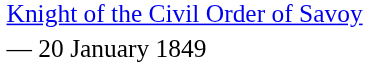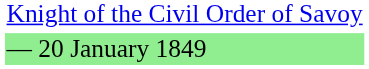(107, 48) no background -> (107, 48) lightgreen background
